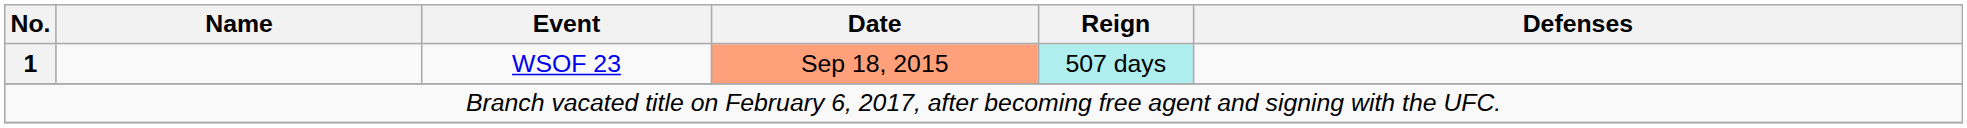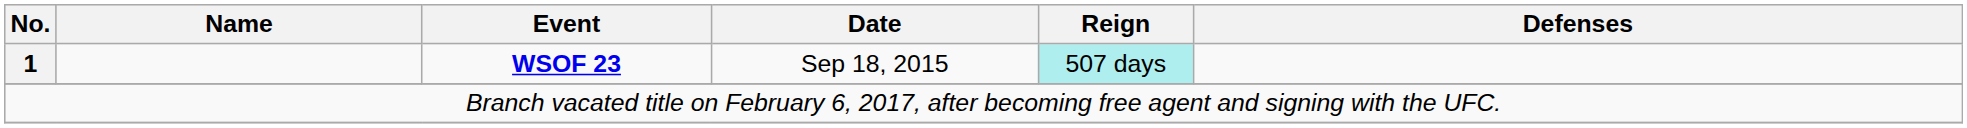(567, 63) normal -> (567, 63) bold
(875, 63) lightsalmon background -> (875, 63) no background
